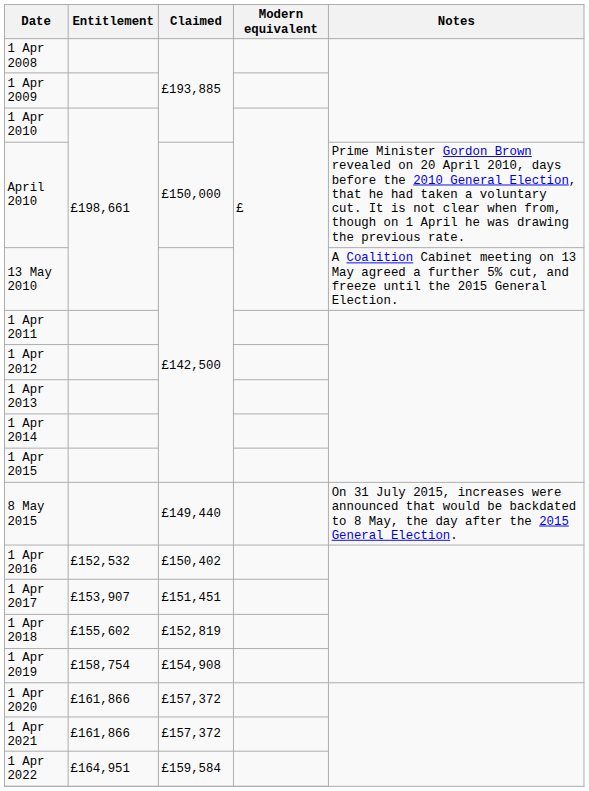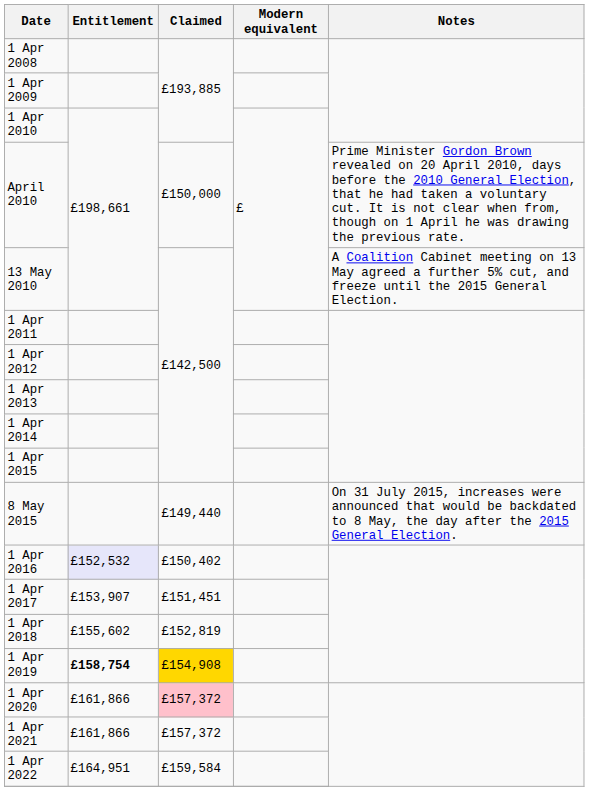(100, 562) no background -> (100, 562) lavender background
(100, 666) normal -> (100, 666) bold
(191, 666) no background -> (191, 666) gold background
(191, 700) no background -> (191, 700) pink background
